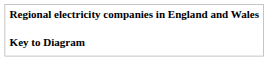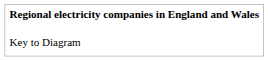(47, 42) bold -> (45, 42) normal
